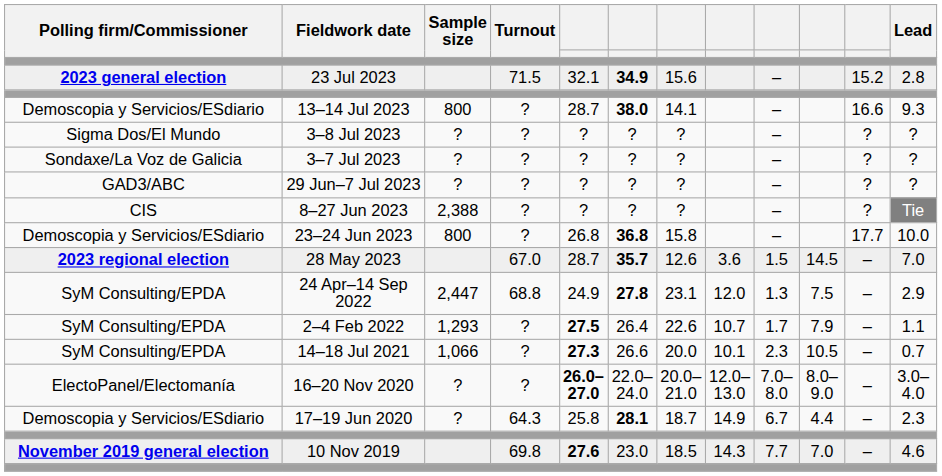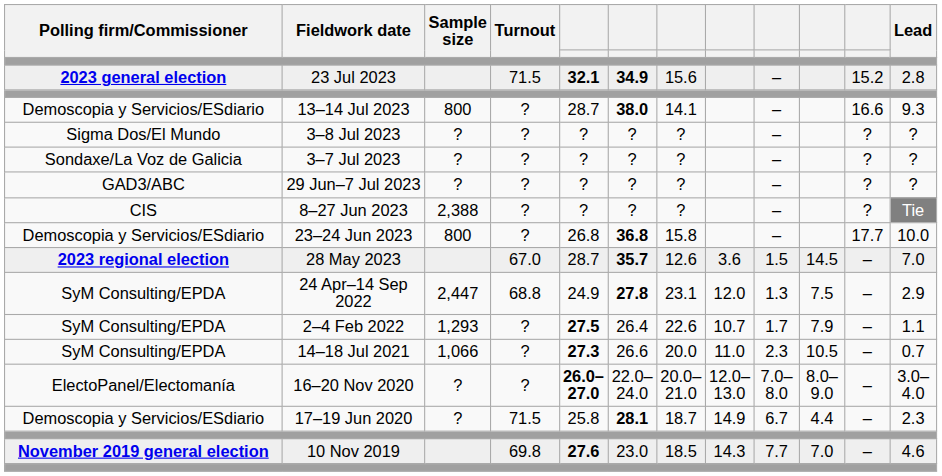(583, 77) normal -> (583, 77) bold
(730, 351) 10.1 -> (730, 351) 11.0
(525, 418) 64.3 -> (525, 418) 71.5
